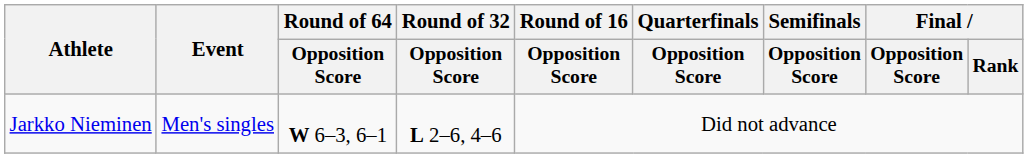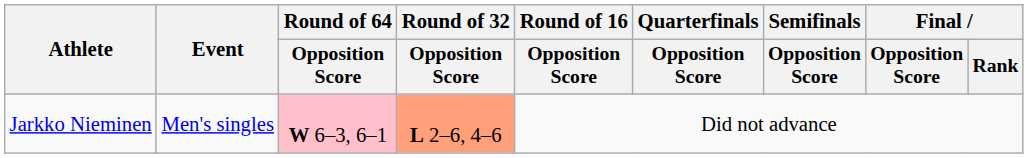(338, 136) no background -> (338, 136) pink background
(456, 136) no background -> (456, 136) lightsalmon background
